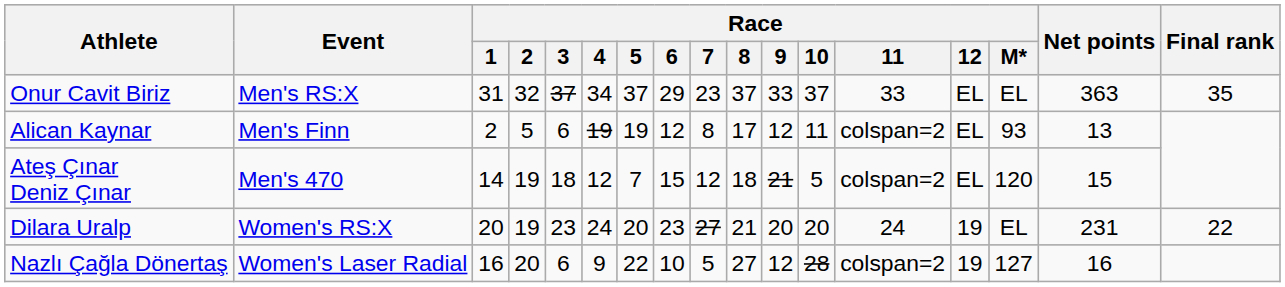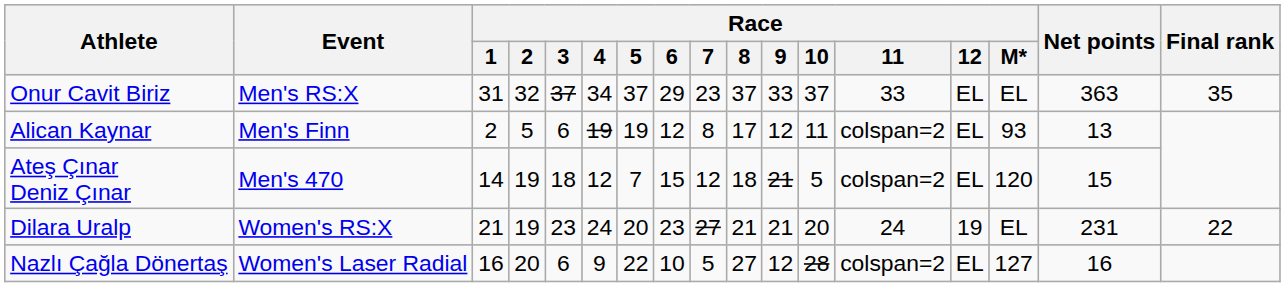(491, 228) 20 -> (491, 228) 21
(780, 228) 20 -> (780, 228) 21
(970, 264) 19 -> (970, 264) EL
